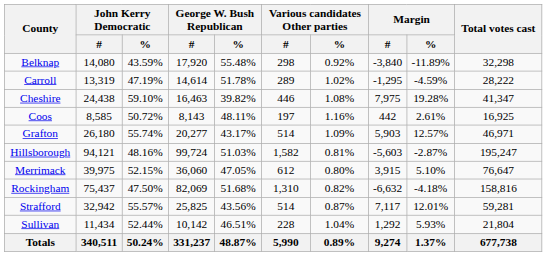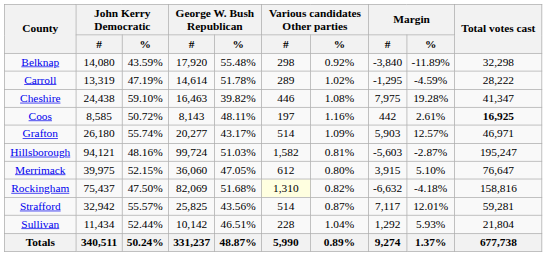(498, 116) normal -> (498, 116) bold
(286, 188) no background -> (286, 188) lightyellow background
